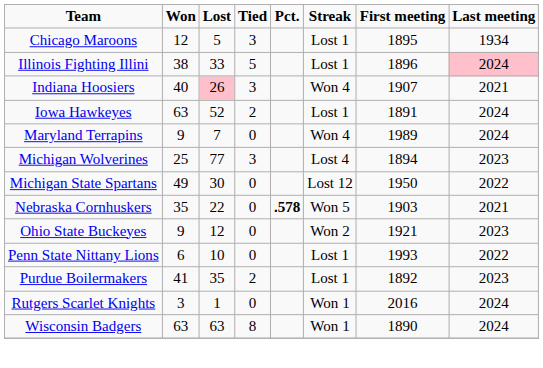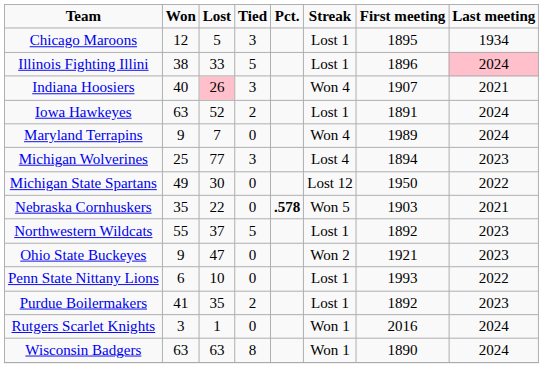+ row: (83, 231)
(217, 231) 12 -> (217, 254) 47
